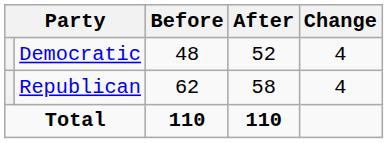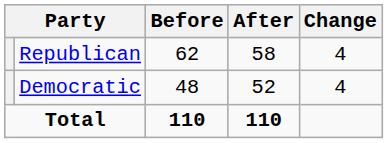rows swapped: (80, 87) <-> (80, 54)
